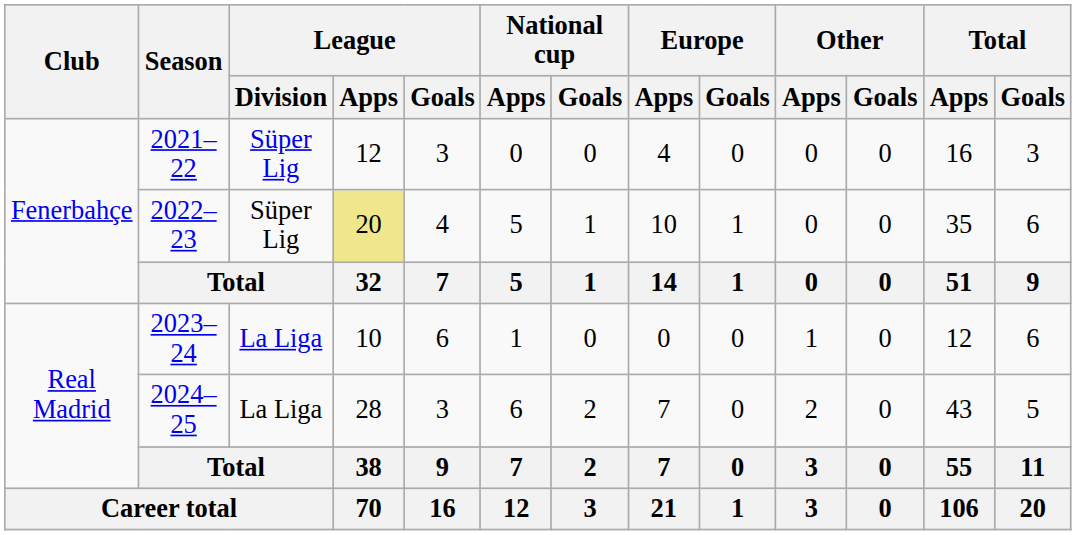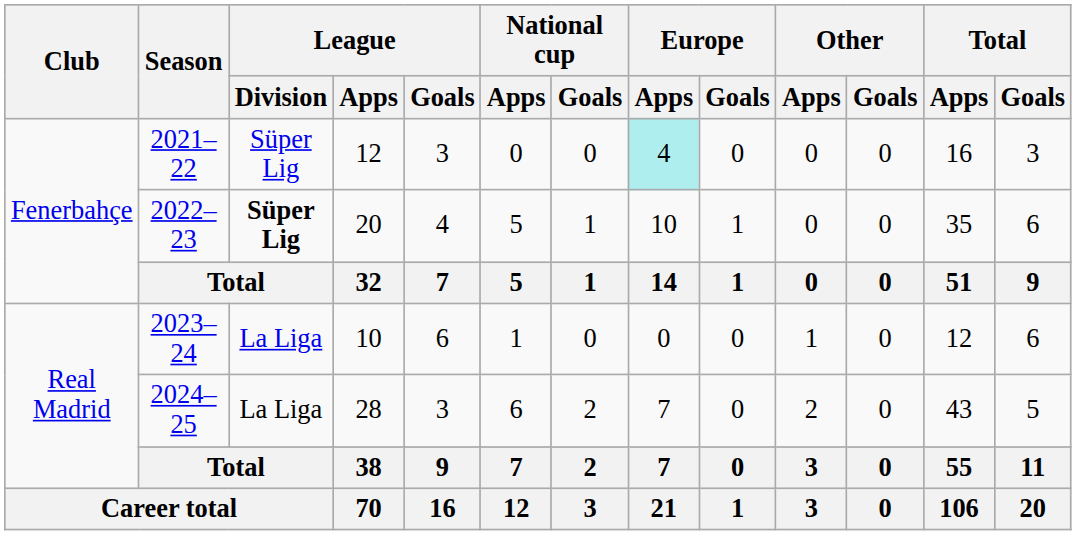(664, 153) no background -> (664, 153) paleturquoise background
(281, 225) normal -> (281, 225) bold
(369, 225) khaki background -> (369, 225) no background
